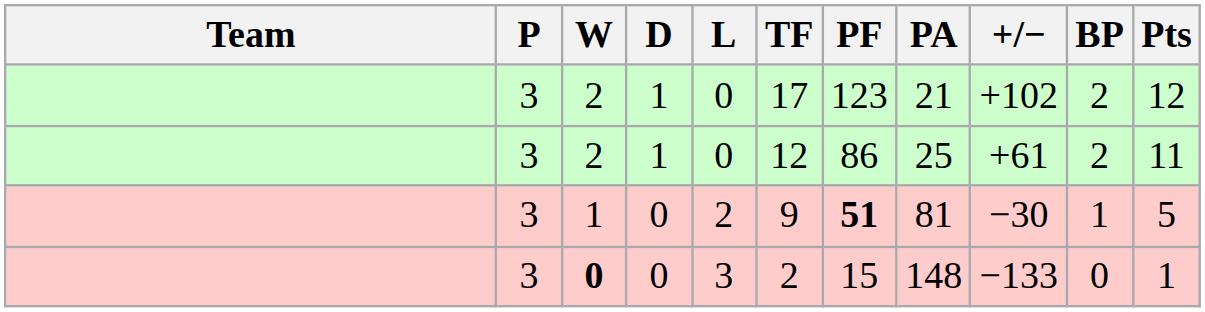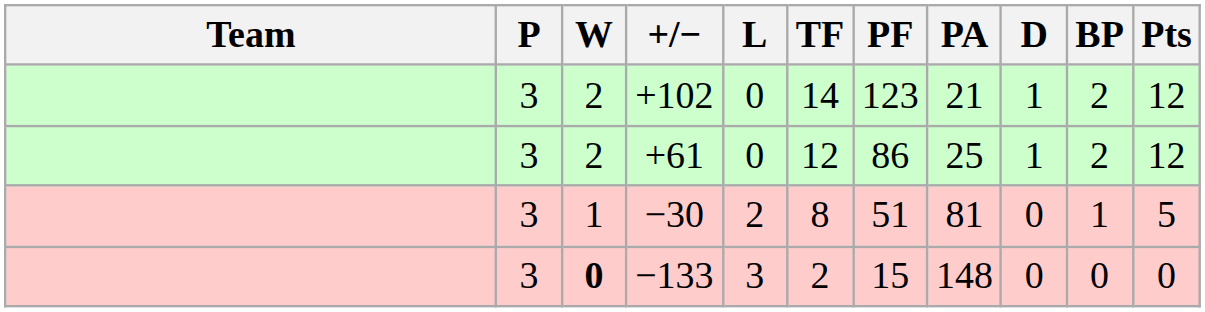columns swapped: (659, 34) <-> (1019, 34)
(789, 94) 17 -> (820, 94) 14
(1167, 154) 11 -> (1167, 154) 12
(789, 214) 9 -> (820, 214) 8
(859, 214) bold -> (890, 214) normal
(1167, 275) 1 -> (1167, 275) 0
